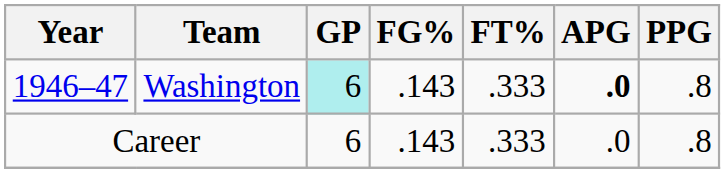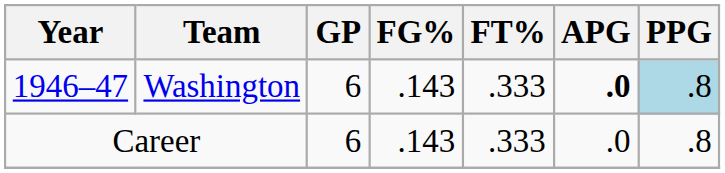(353, 86) paleturquoise background -> (353, 86) no background
(699, 86) no background -> (699, 86) lightblue background
